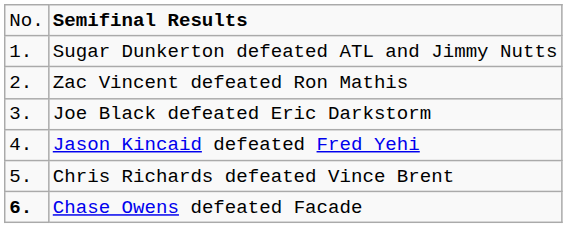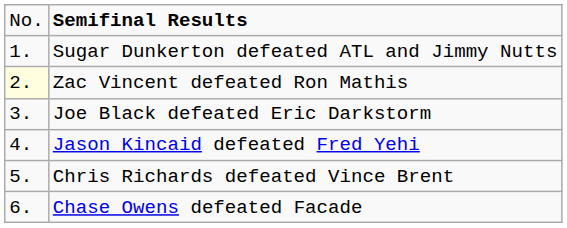(21, 83) no background -> (21, 83) lightyellow background
(21, 207) bold -> (21, 207) normal
